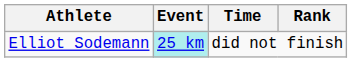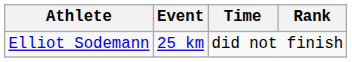(181, 44) paleturquoise background -> (181, 44) no background
